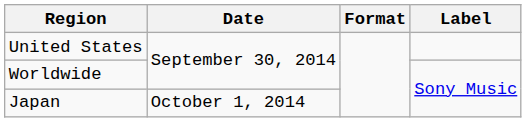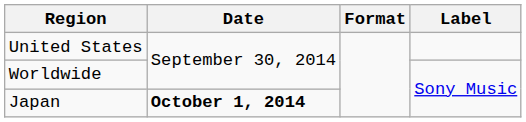(228, 103) normal -> (228, 103) bold
